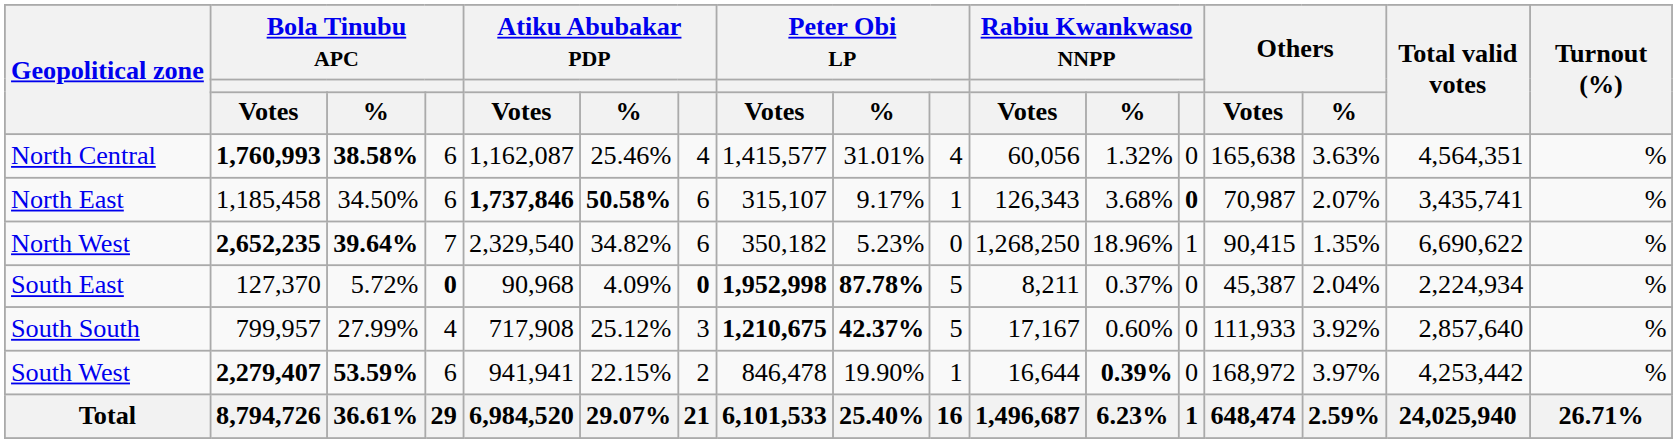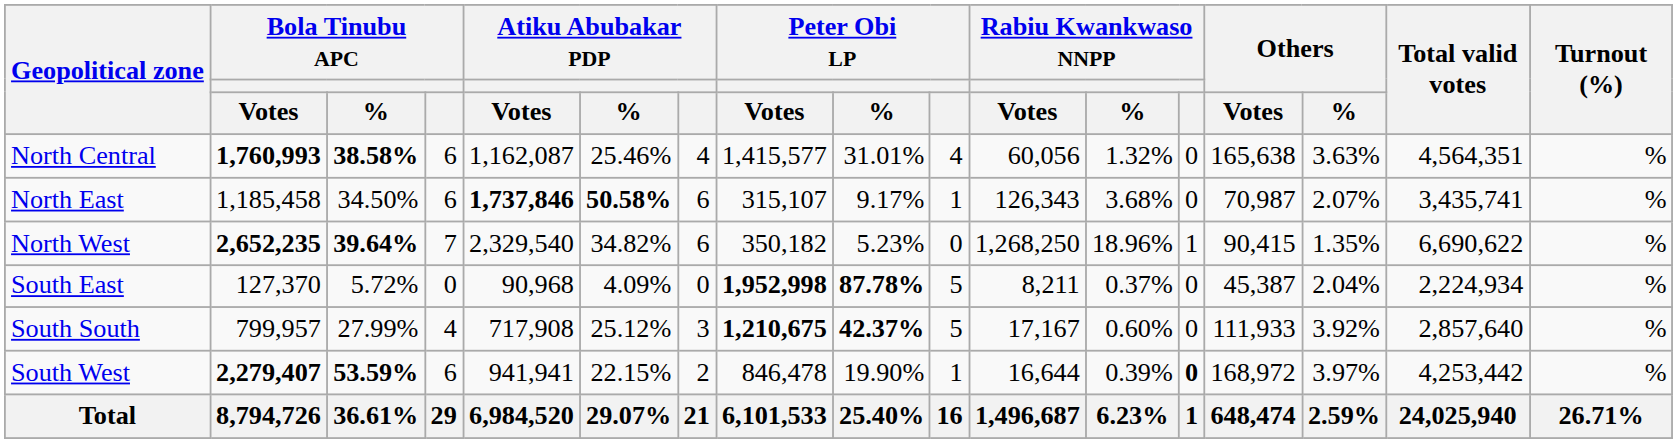(1192, 199) bold -> (1192, 199) normal
(450, 285) bold -> (450, 285) normal
(703, 285) bold -> (703, 285) normal
(1137, 372) bold -> (1139, 372) normal
(1192, 372) normal -> (1192, 372) bold
